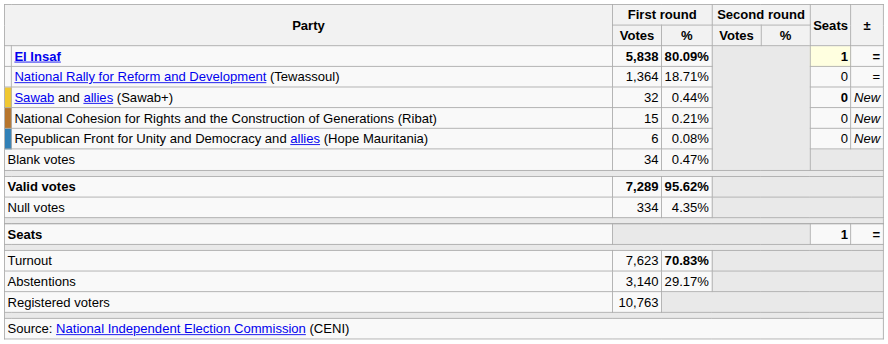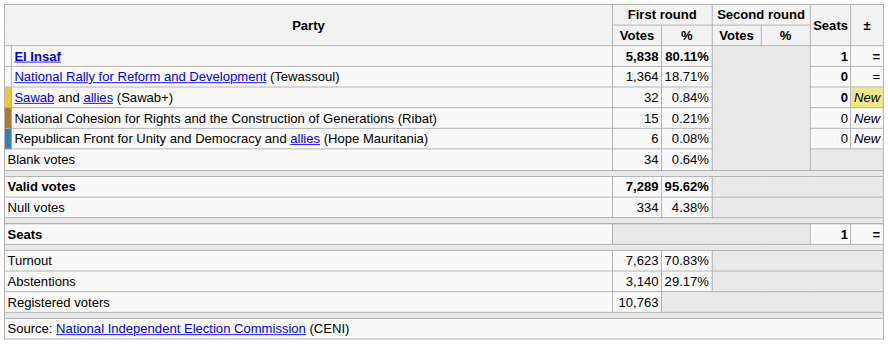(687, 56) 80.09% -> (687, 56) 80.11%
(844, 56) lightyellow background -> (844, 56) no background
(844, 77) normal -> (844, 77) bold
(690, 98) 0.44% -> (690, 98) 0.84%
(867, 98) no background -> (867, 98) khaki background
(690, 160) 0.47% -> (690, 160) 0.64%
(690, 207) 4.35% -> (690, 207) 4.38%
(687, 261) bold -> (687, 261) normal
